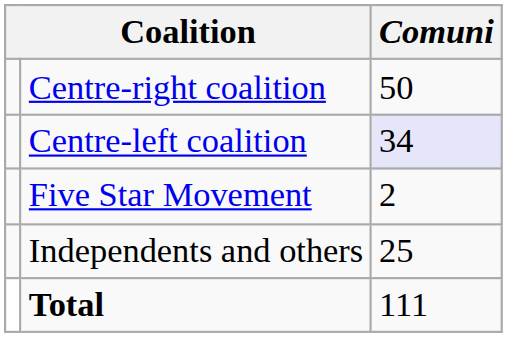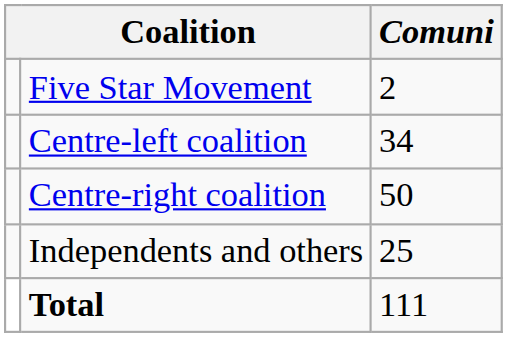rows swapped: (177, 86) <-> (170, 195)
(396, 140) lavender background -> (396, 140) no background
